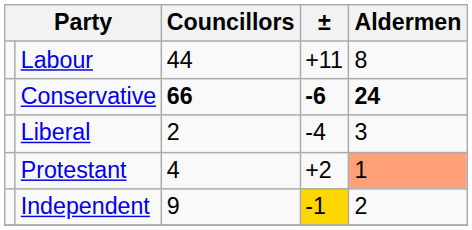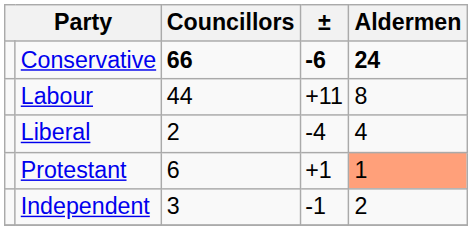rows swapped: (88, 96) <-> (57, 59)
(361, 133) 3 -> (361, 133) 4
(173, 170) 4 -> (173, 170) 6
(318, 170) +2 -> (318, 170) +1
(173, 206) 9 -> (173, 206) 3
(315, 206) gold background -> (315, 206) no background
